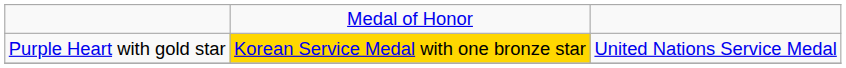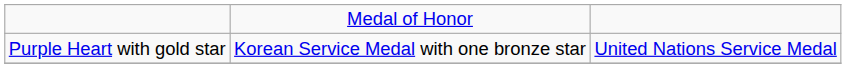(410, 48) gold background -> (410, 48) no background
